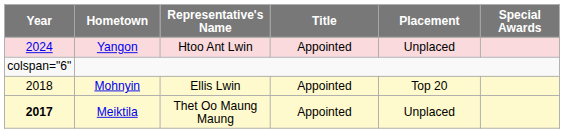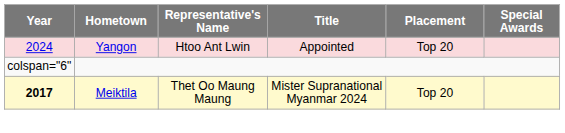(429, 47) Unplaced -> (435, 47) Top 20
- row: (117, 86)
(324, 112) Appointed -> (327, 93) Mister Supranational Myanmar 2024
(429, 112) Unplaced -> (435, 93) Top 20
